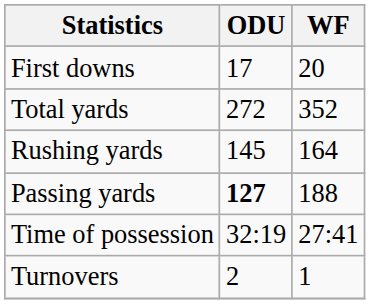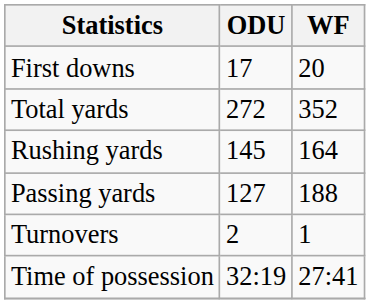(246, 192) bold -> (246, 192) normal
rows swapped: (65, 276) <-> (112, 234)
